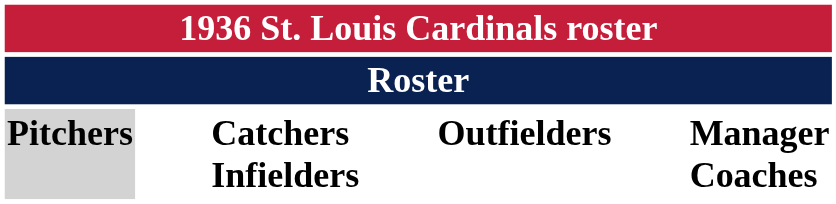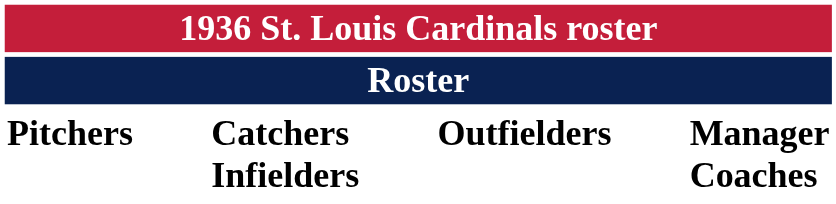(70, 132) lightgrey background -> (70, 132) no background
